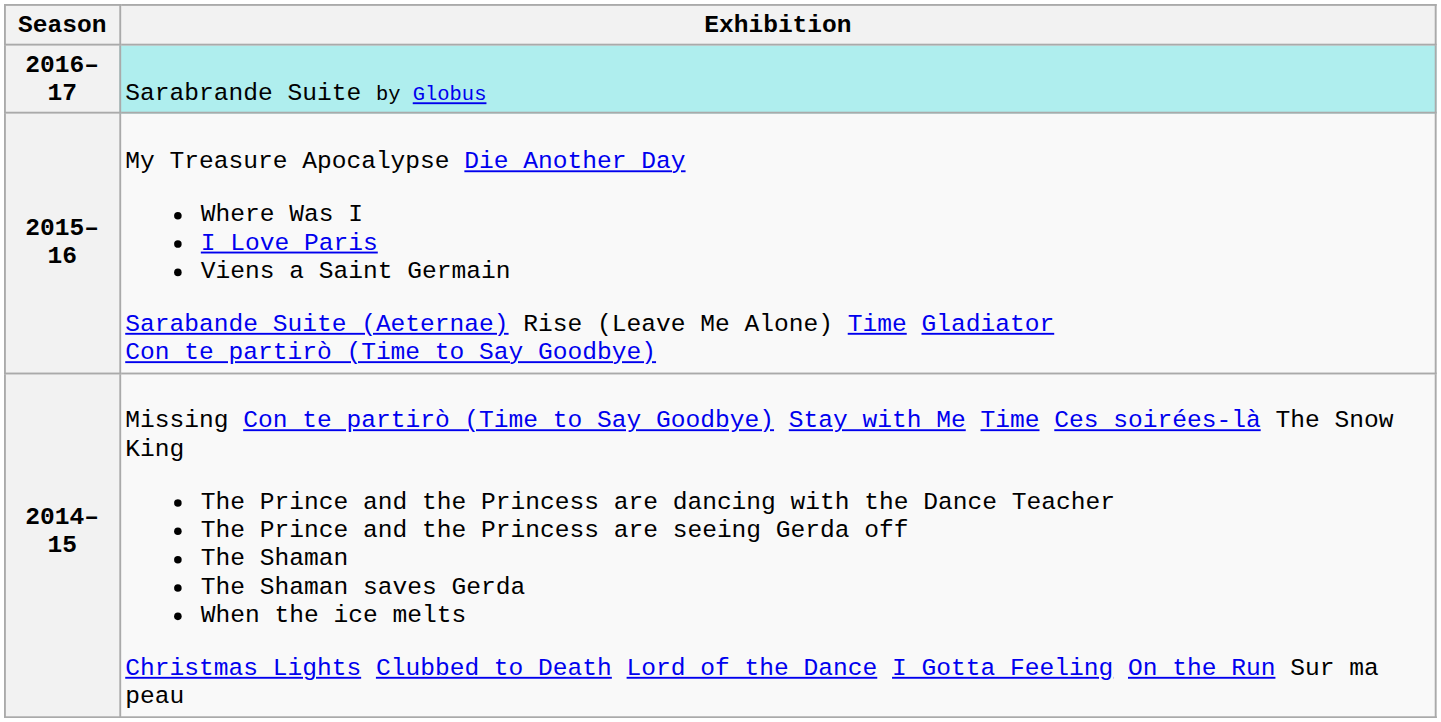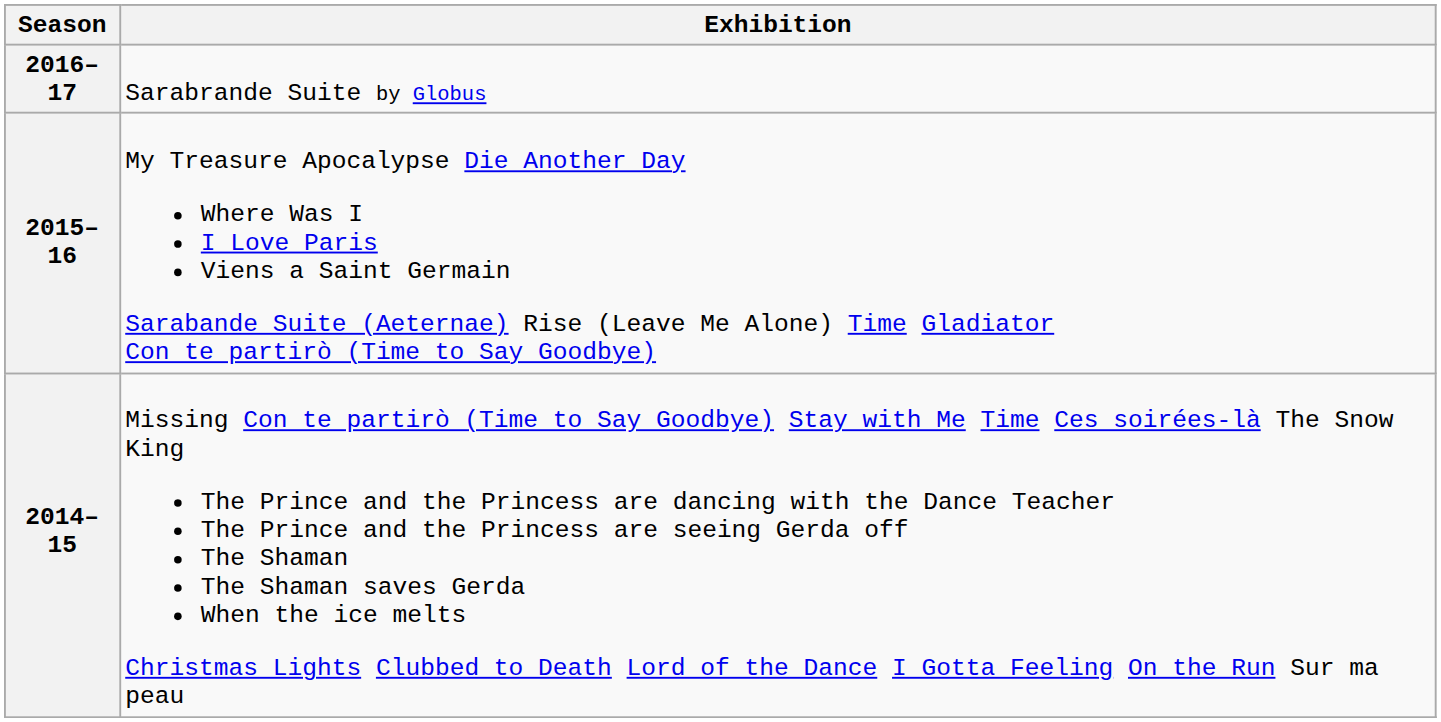(306, 93) paleturquoise background -> (306, 93) no background
